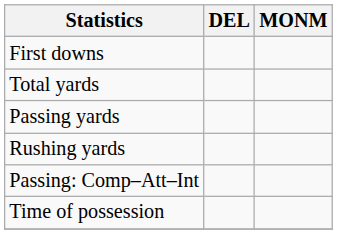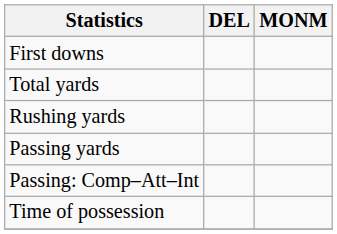rows swapped: (67, 148) <-> (64, 116)
